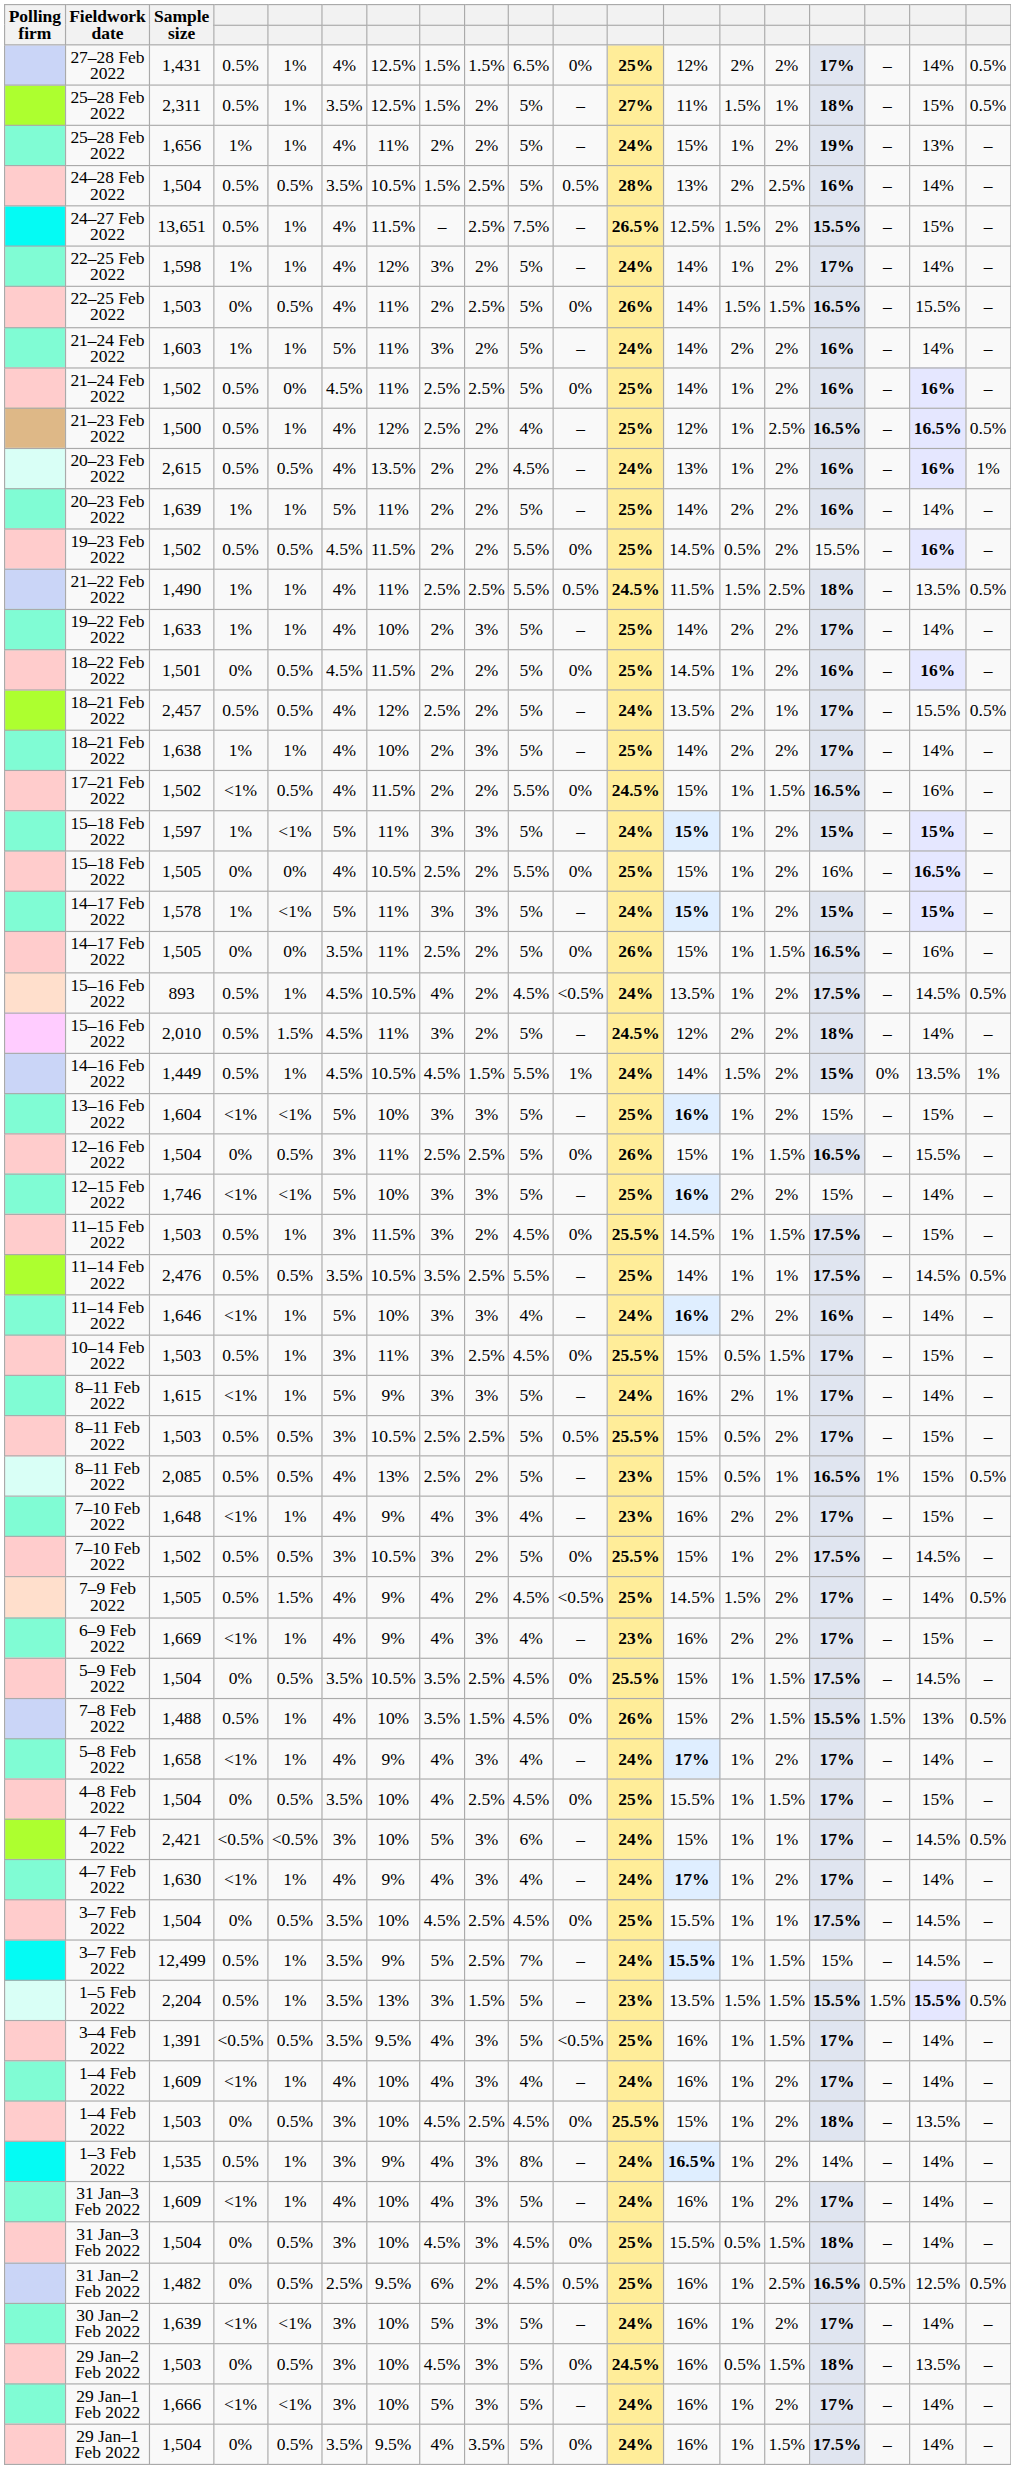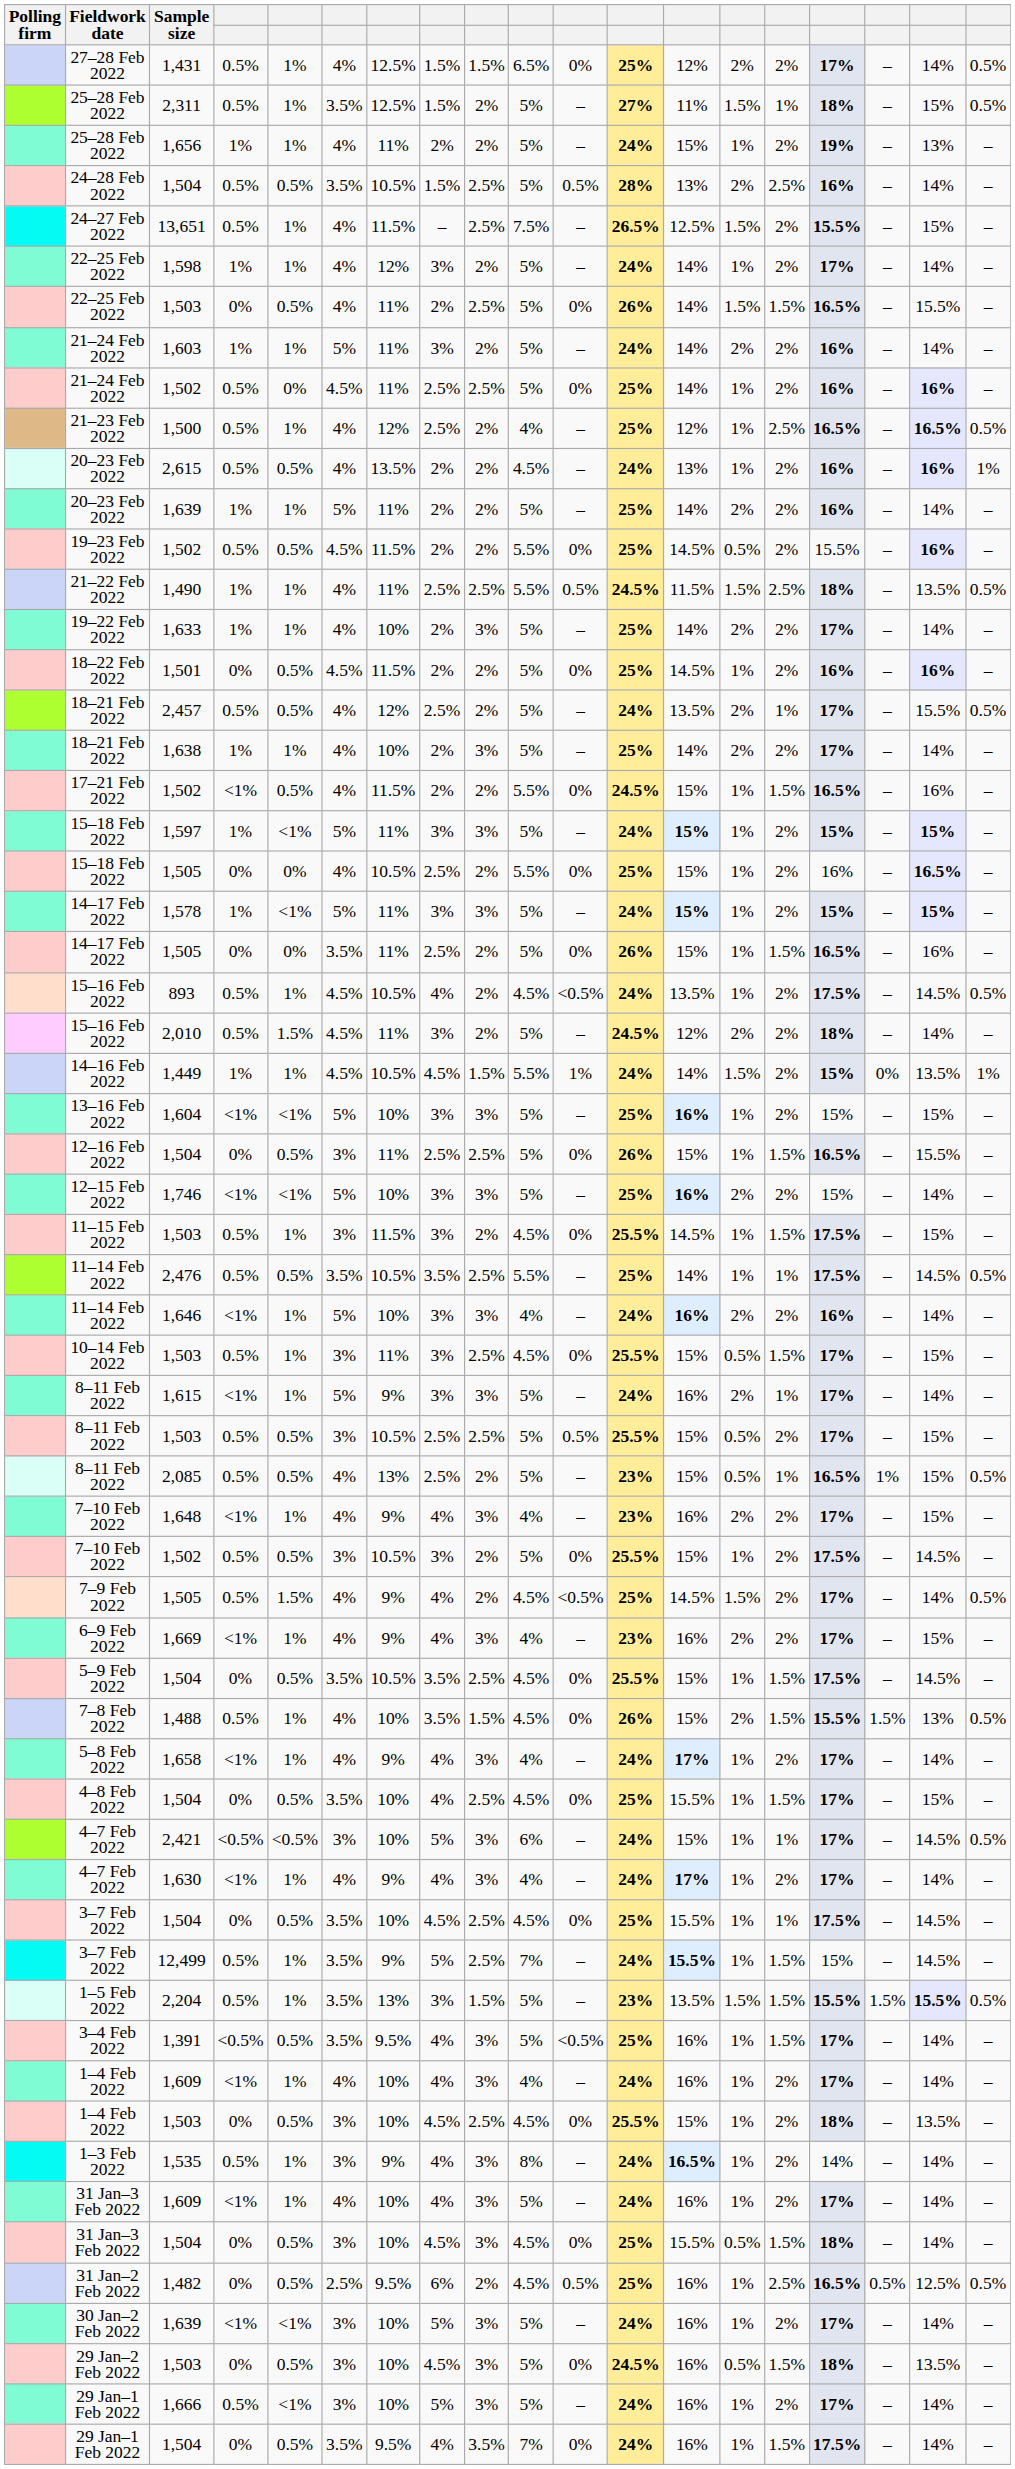(241, 1073) 0.5% -> (241, 1073) 1%
(241, 2403) <1% -> (241, 2403) 0.5%
(531, 2444) 5% -> (531, 2444) 7%
